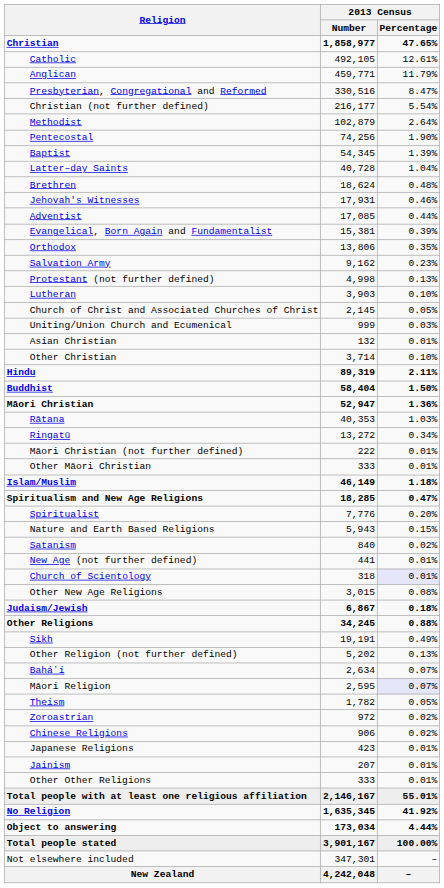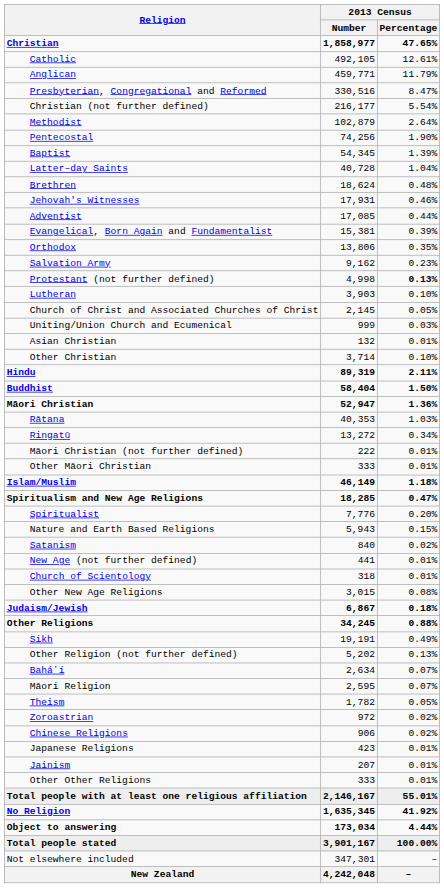(423, 279) normal -> (423, 279) bold
(423, 577) lavender background -> (423, 577) no background
(423, 686) lavender background -> (423, 686) no background
